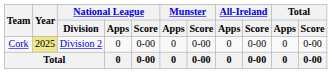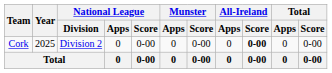(45, 44) khaki background -> (45, 44) no background
(257, 44) normal -> (257, 44) bold
